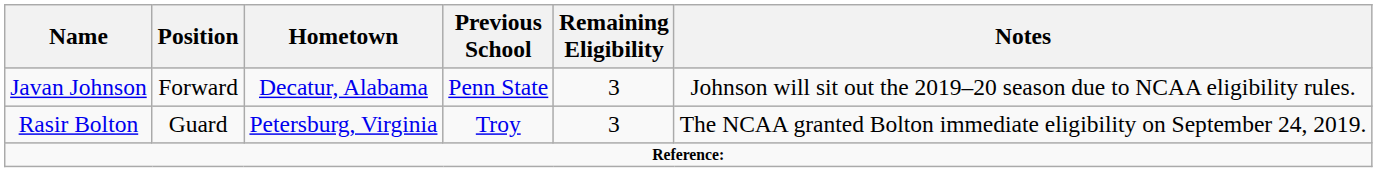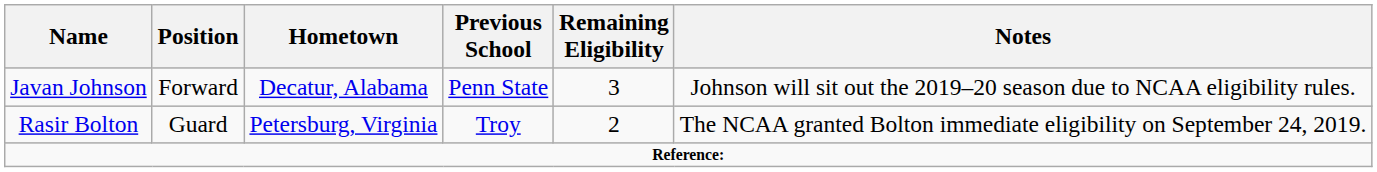(614, 124) 3 -> (614, 124) 2
